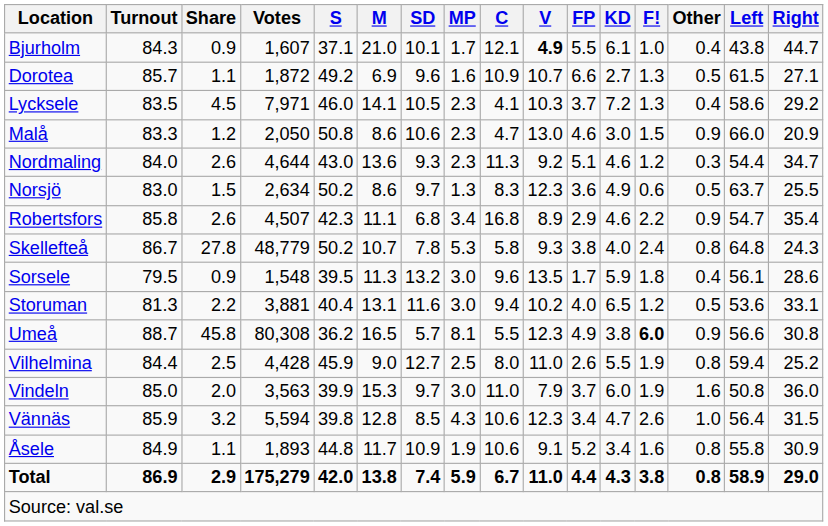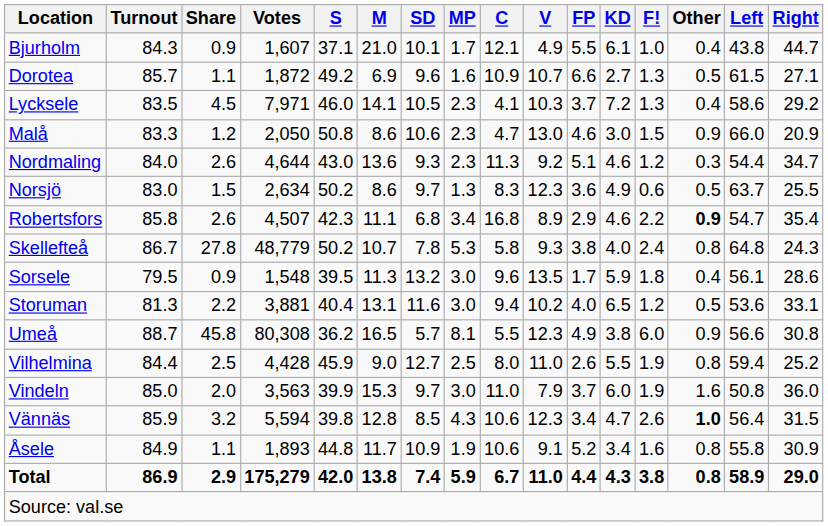(550, 47) bold -> (550, 47) normal
(708, 219) normal -> (708, 219) bold
(652, 334) bold -> (652, 334) normal
(708, 420) normal -> (708, 420) bold
